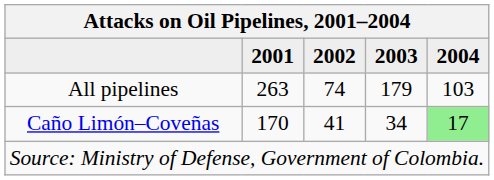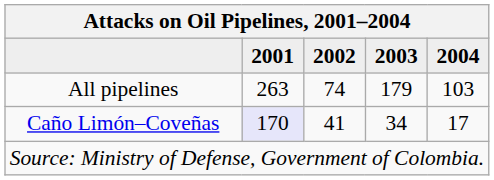(273, 123) no background -> (273, 123) lavender background
(458, 123) lightgreen background -> (458, 123) no background
